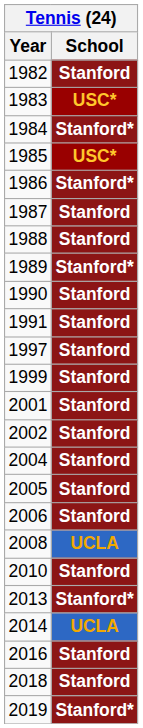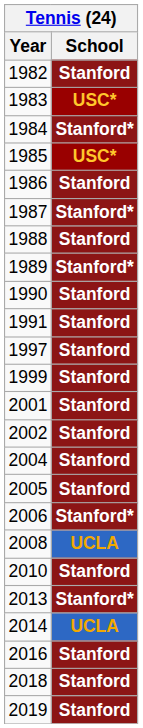(95, 184) Stanford* -> (95, 184) Stanford
(95, 211) Stanford -> (95, 211) Stanford*
(95, 516) Stanford -> (95, 516) Stanford*
(95, 709) Stanford* -> (95, 709) Stanford
